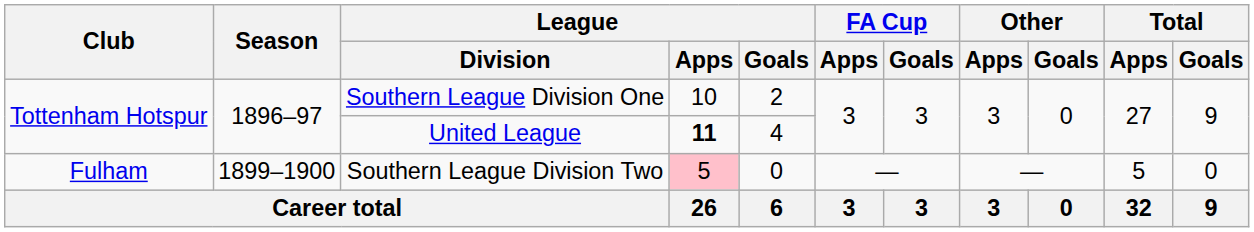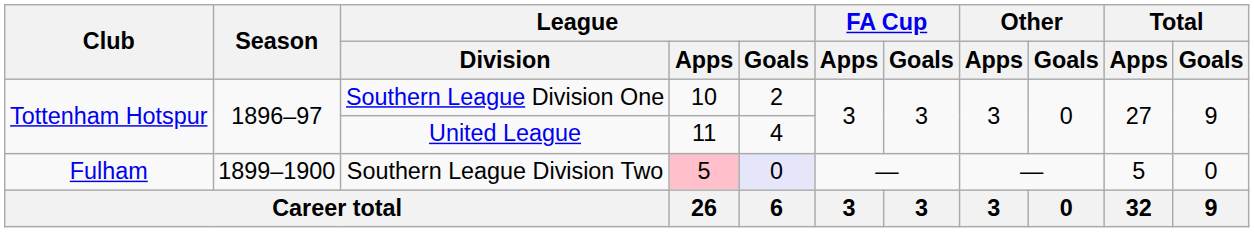(704, 134) bold -> (704, 134) normal
(777, 171) no background -> (777, 171) lavender background
